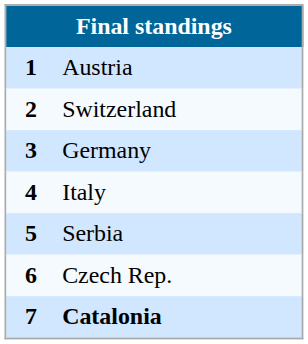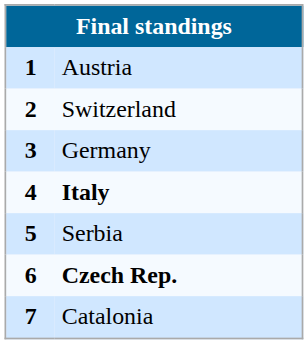(84, 192) normal -> (86, 192) bold
(117, 275) normal -> (119, 275) bold
(112, 316) bold -> (108, 316) normal
